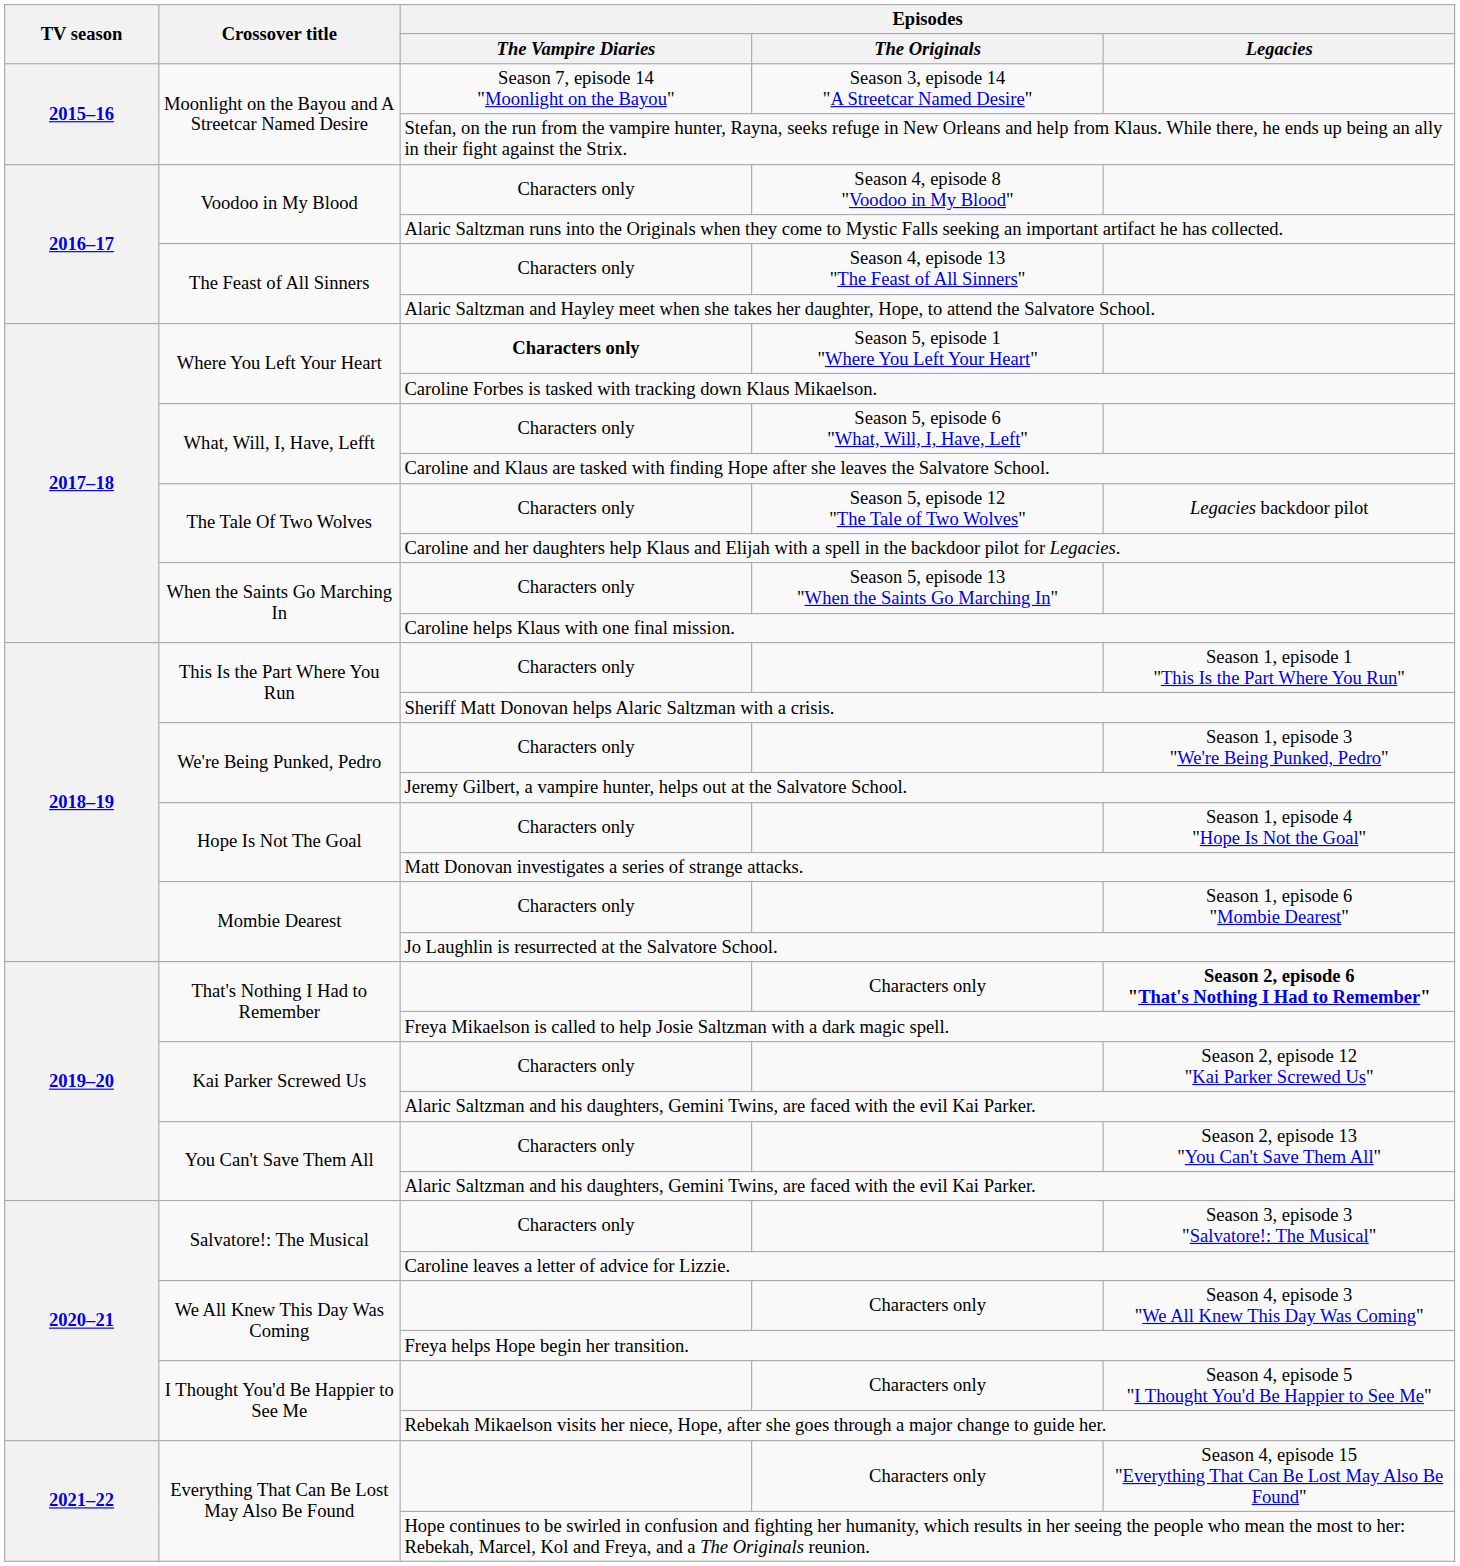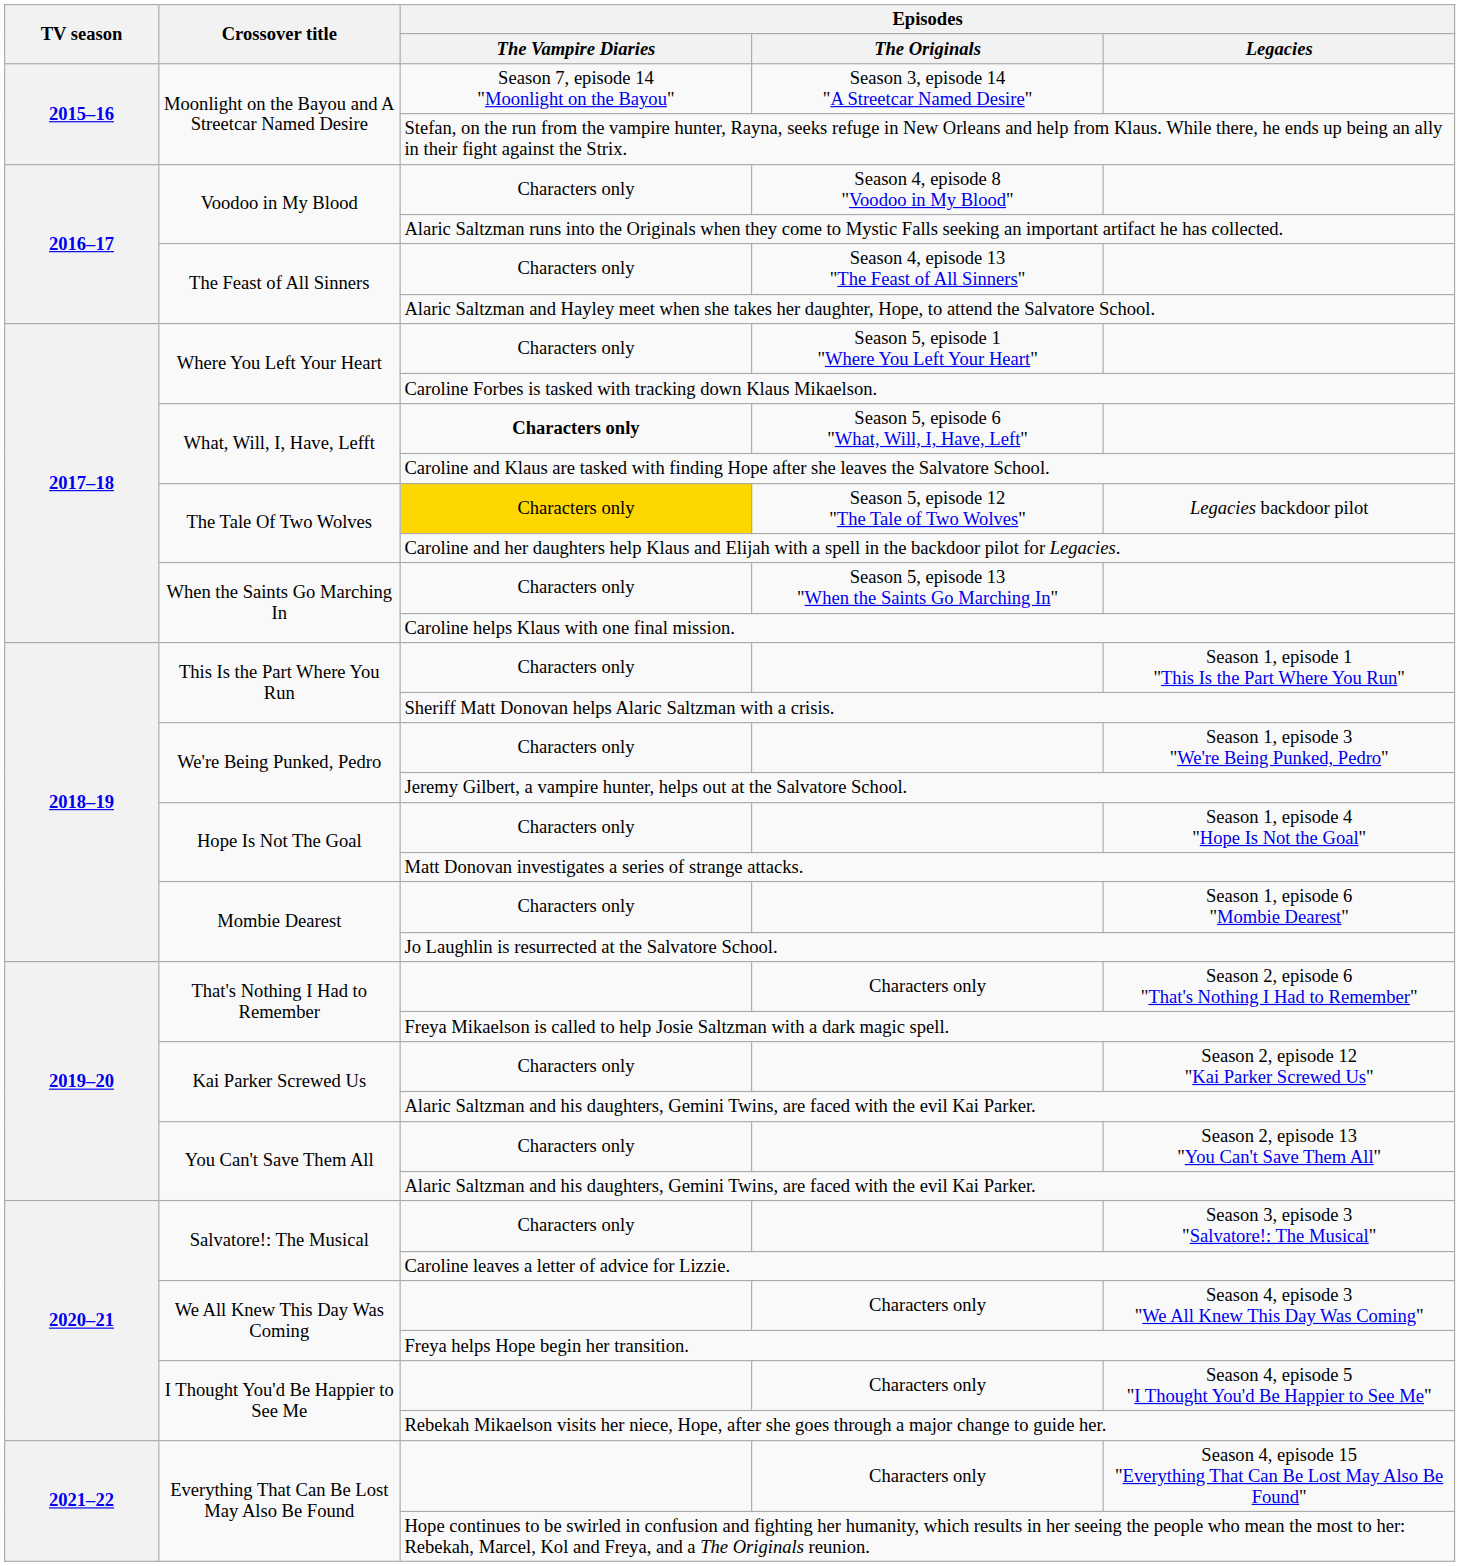(576, 348) bold -> (576, 348) normal
(576, 428) normal -> (576, 428) bold
(576, 508) no background -> (576, 508) gold background
(1279, 986) bold -> (1279, 986) normal
